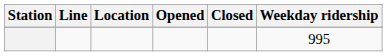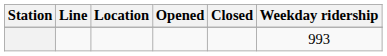(319, 39) 995 -> (319, 39) 993
